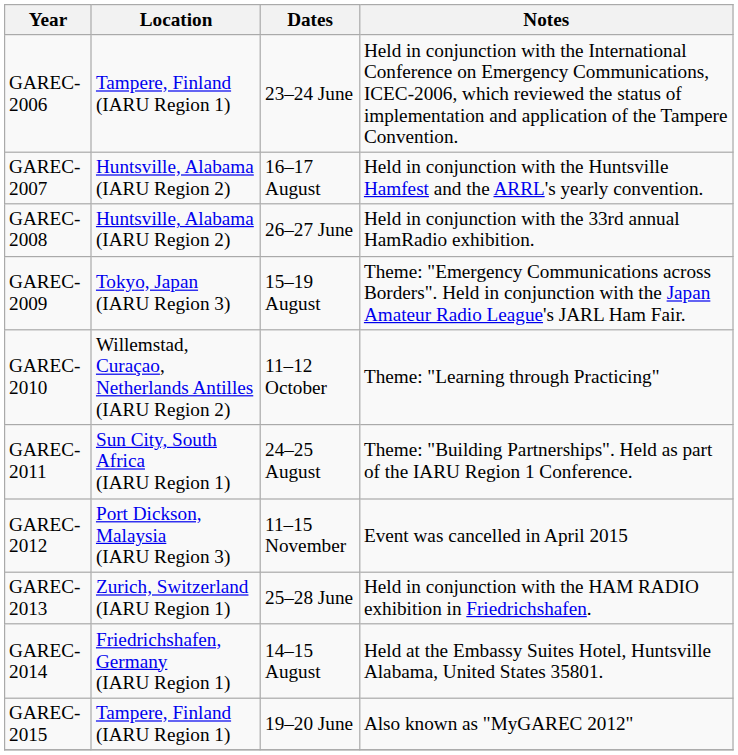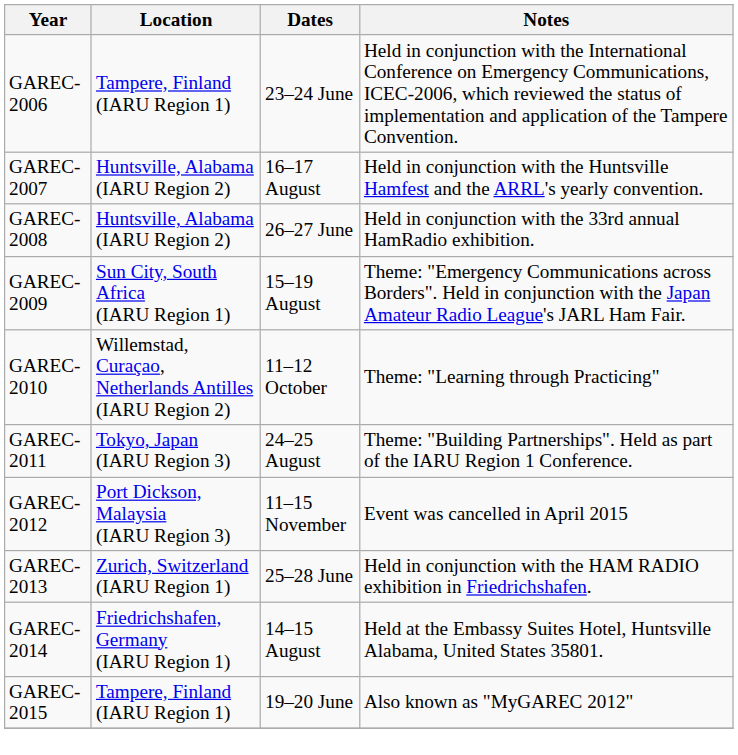(163, 292) Tokyo, Japan (IARU Region 3) -> (163, 292) Sun City, South Africa (IARU Region 1)
(163, 461) Sun City, South Africa (IARU Region 1) -> (163, 450) Tokyo, Japan (IARU Region 3)
